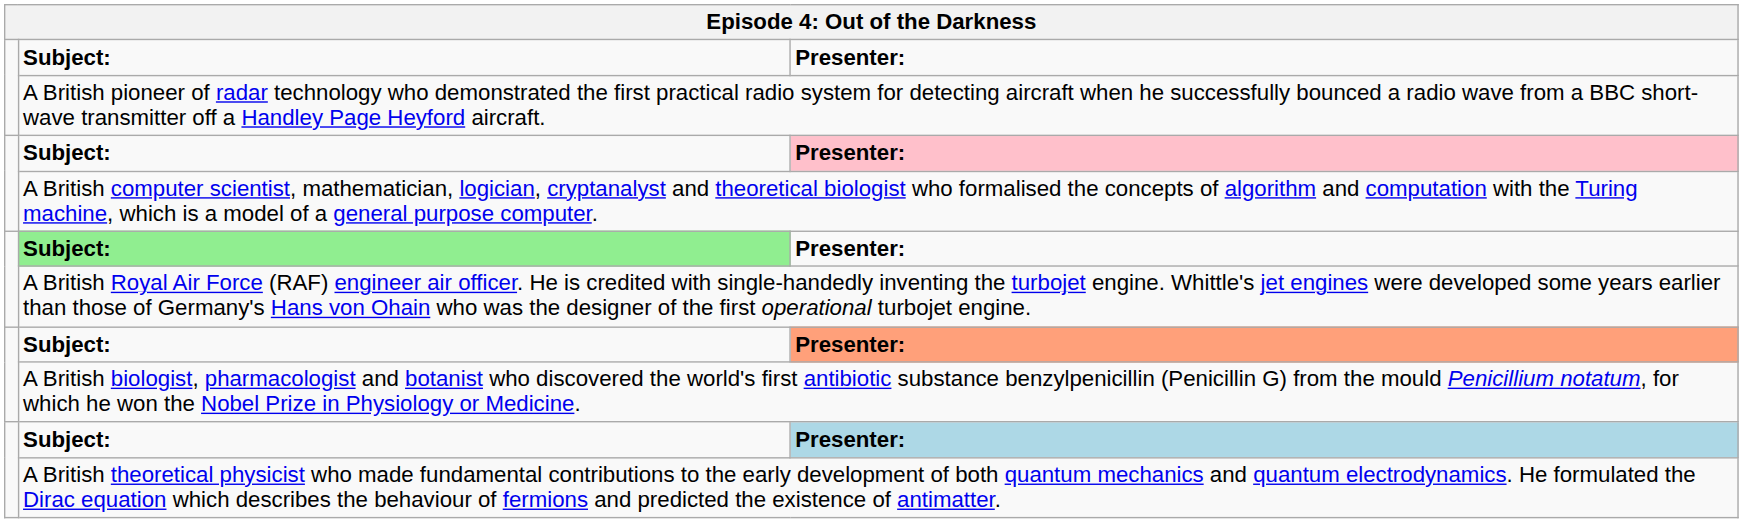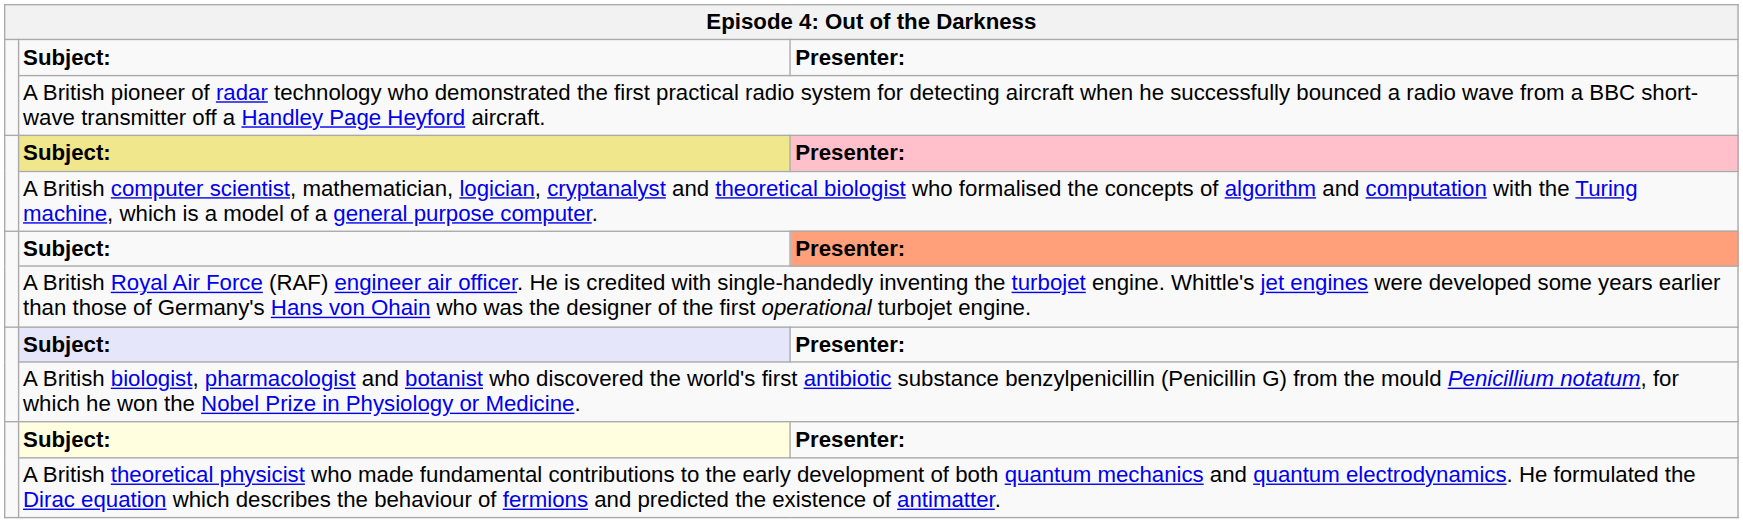(67, 152) no background -> (67, 152) khaki background
(67, 248) lightgreen background -> (67, 248) no background
(850, 248) no background -> (850, 248) lightsalmon background
(67, 344) no background -> (67, 344) lavender background
(850, 344) lightsalmon background -> (850, 344) no background
(67, 439) no background -> (67, 439) lightyellow background
(850, 439) lightblue background -> (850, 439) no background
